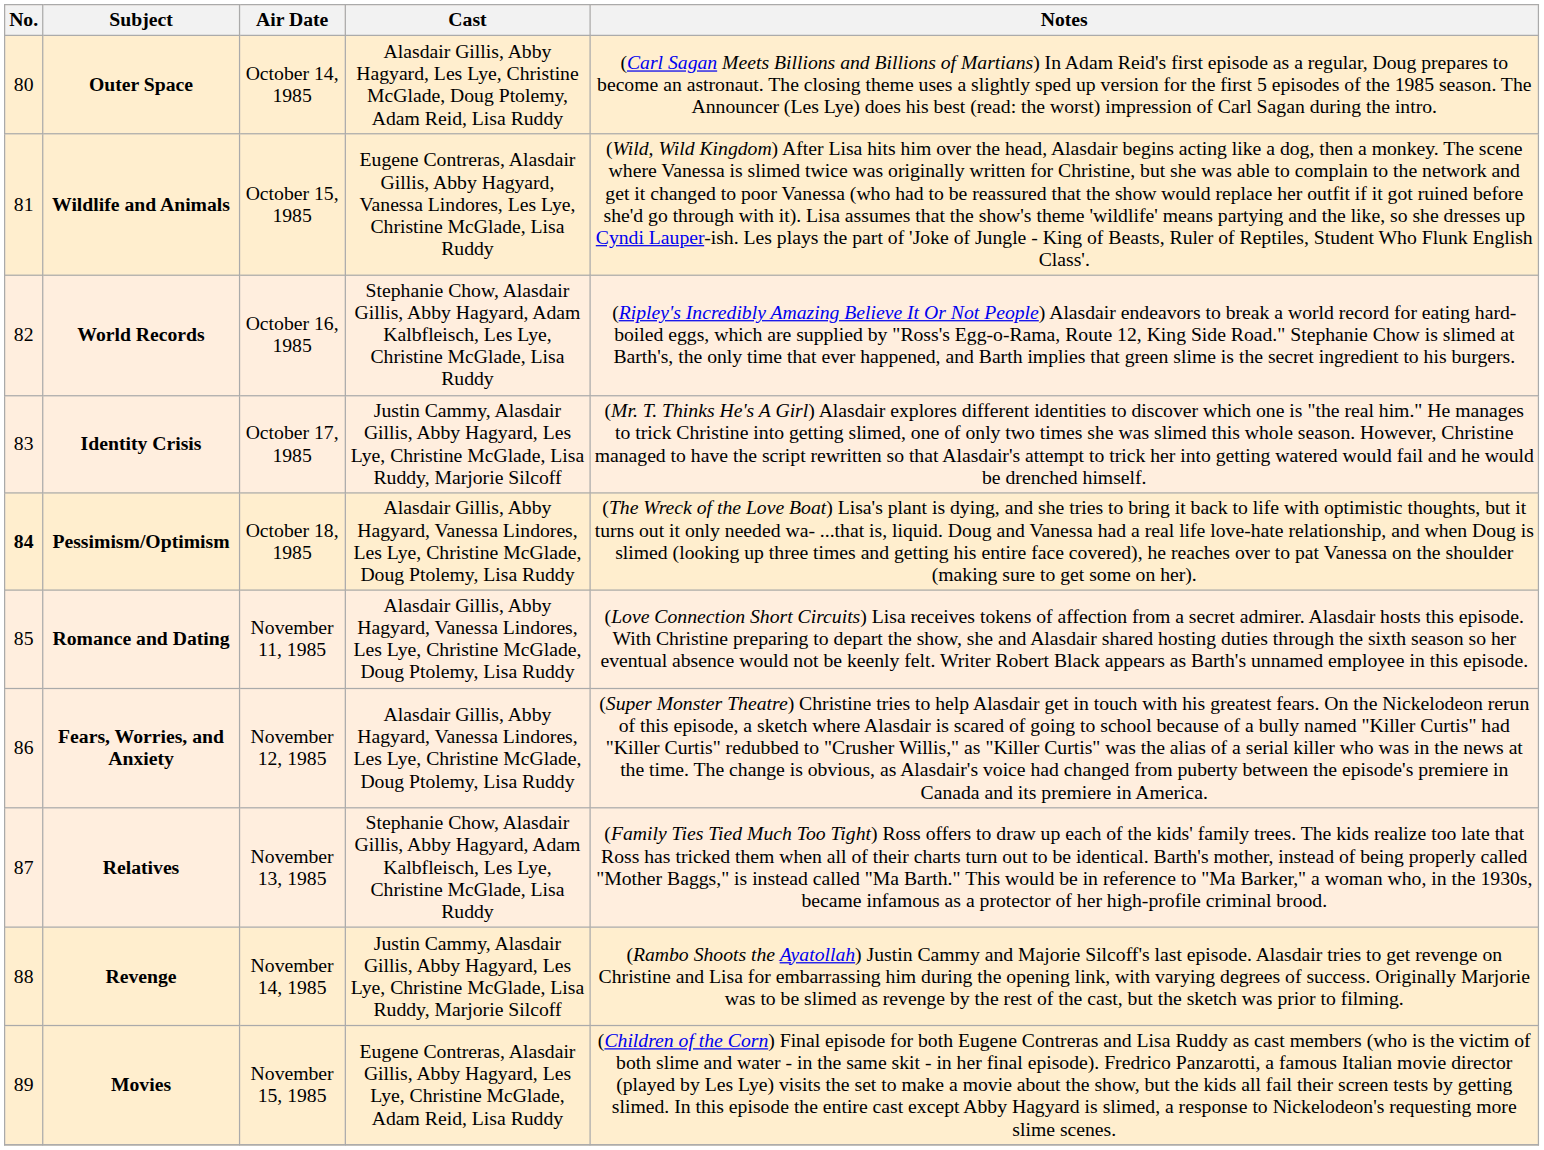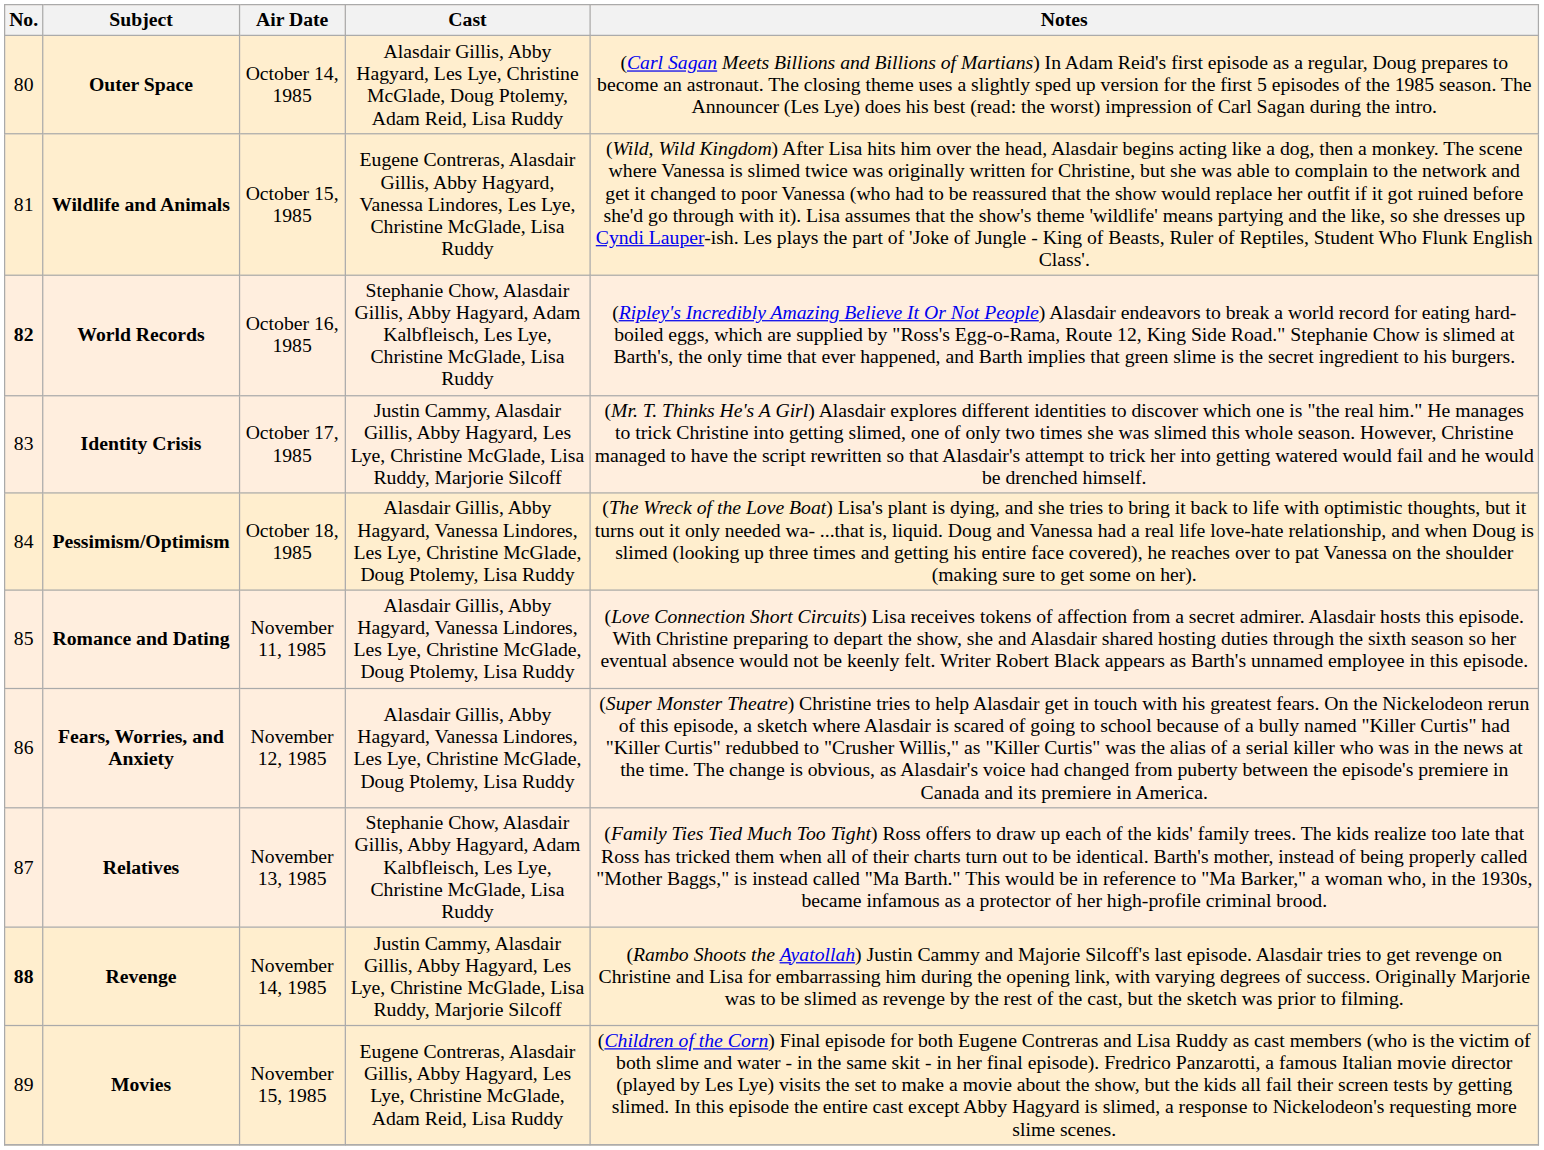(24, 335) normal -> (24, 335) bold
(24, 541) bold -> (24, 541) normal
(24, 976) normal -> (24, 976) bold
